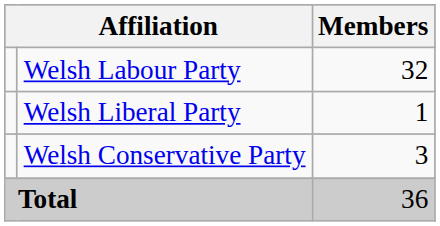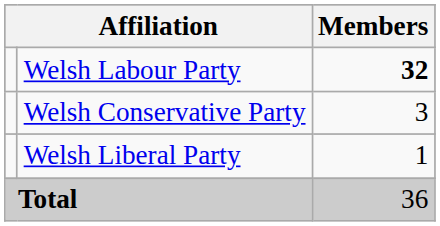(415, 69) normal -> (415, 69) bold
rows swapped: (165, 155) <-> (132, 112)
